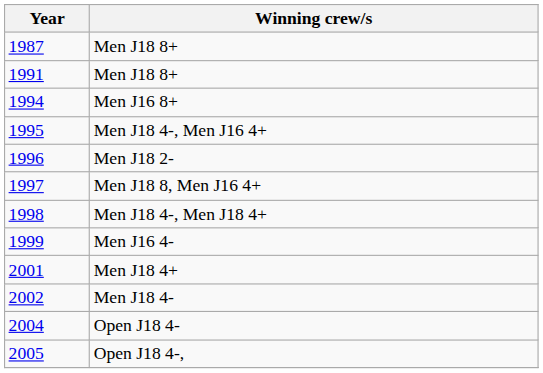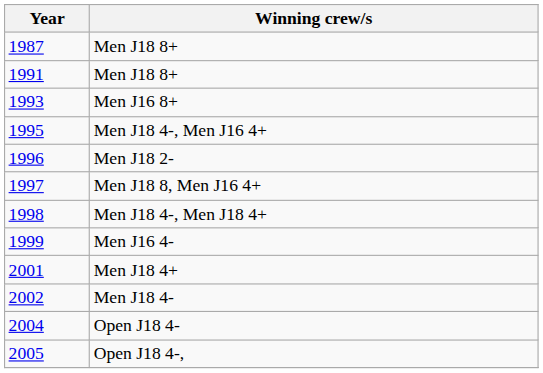(26, 102) 1994 -> (26, 102) 1993
